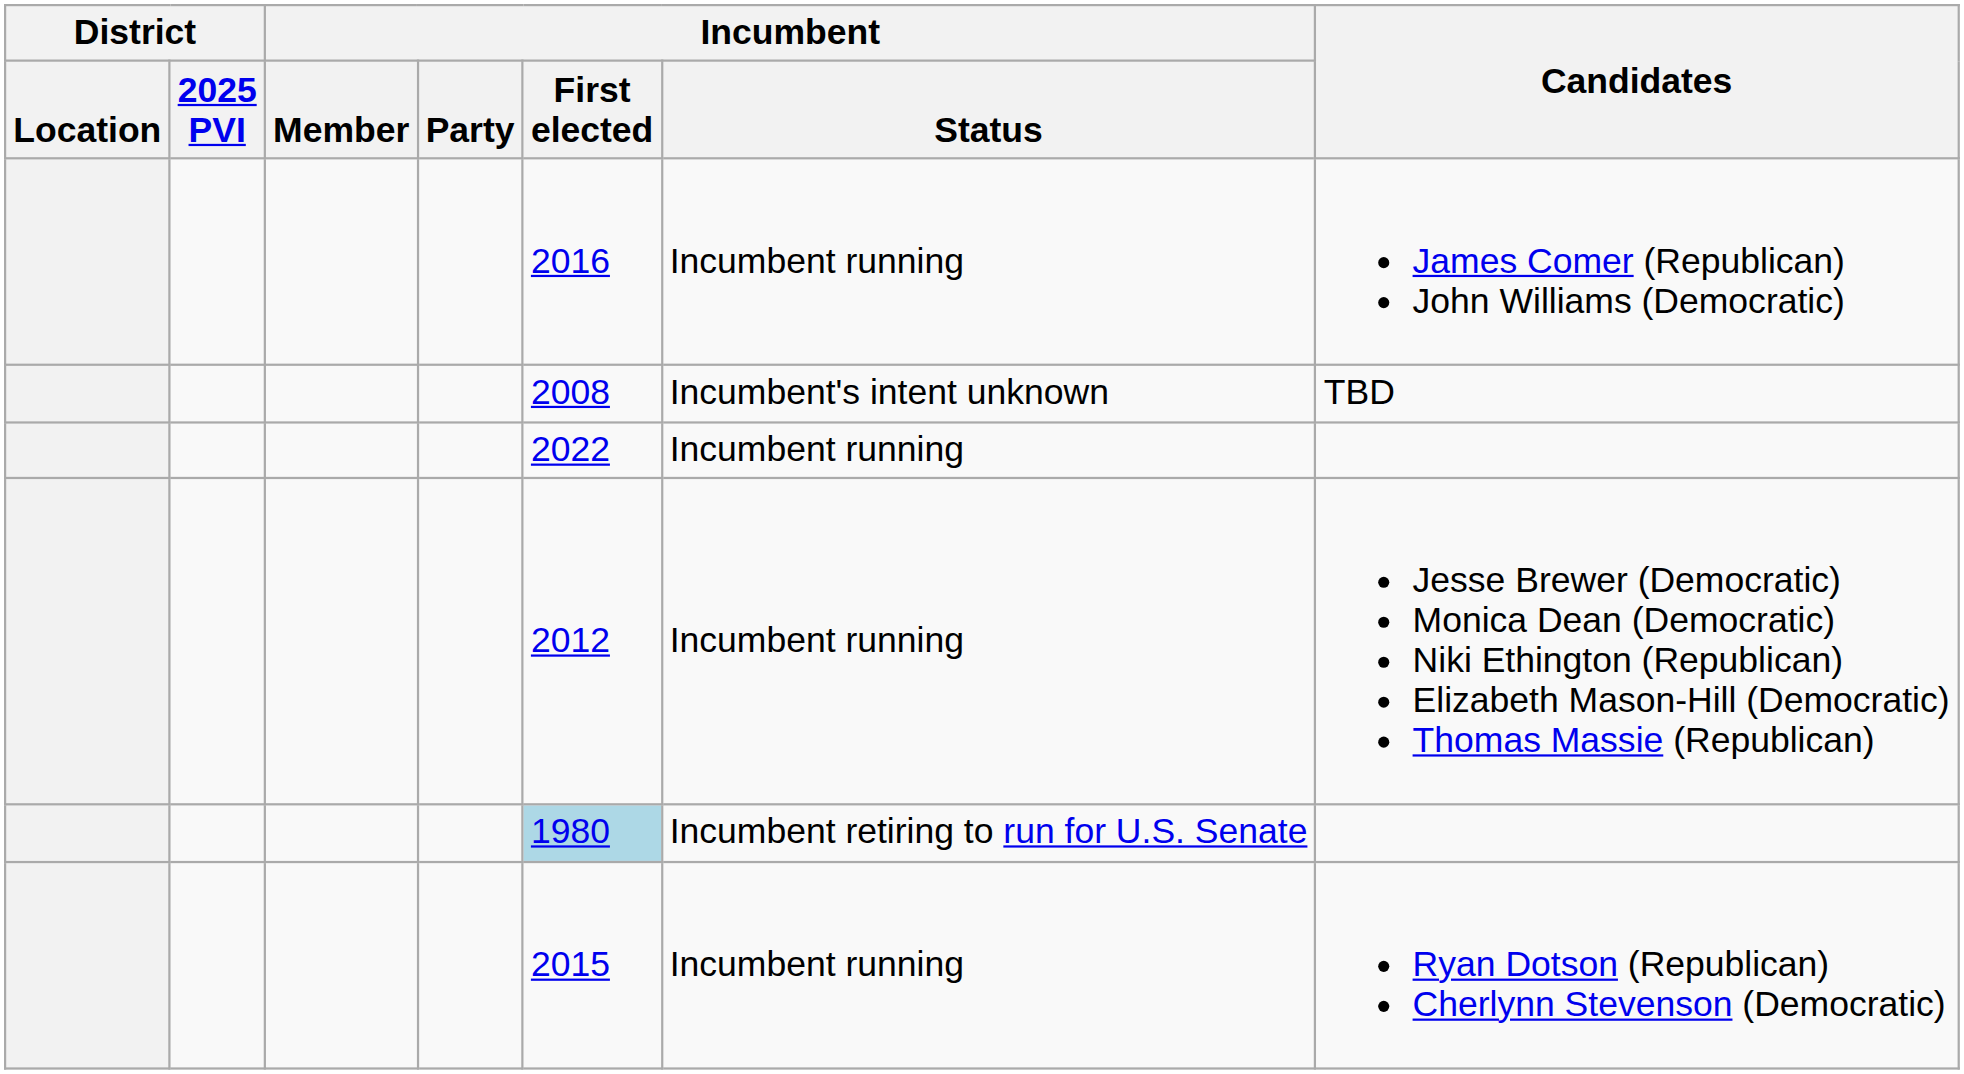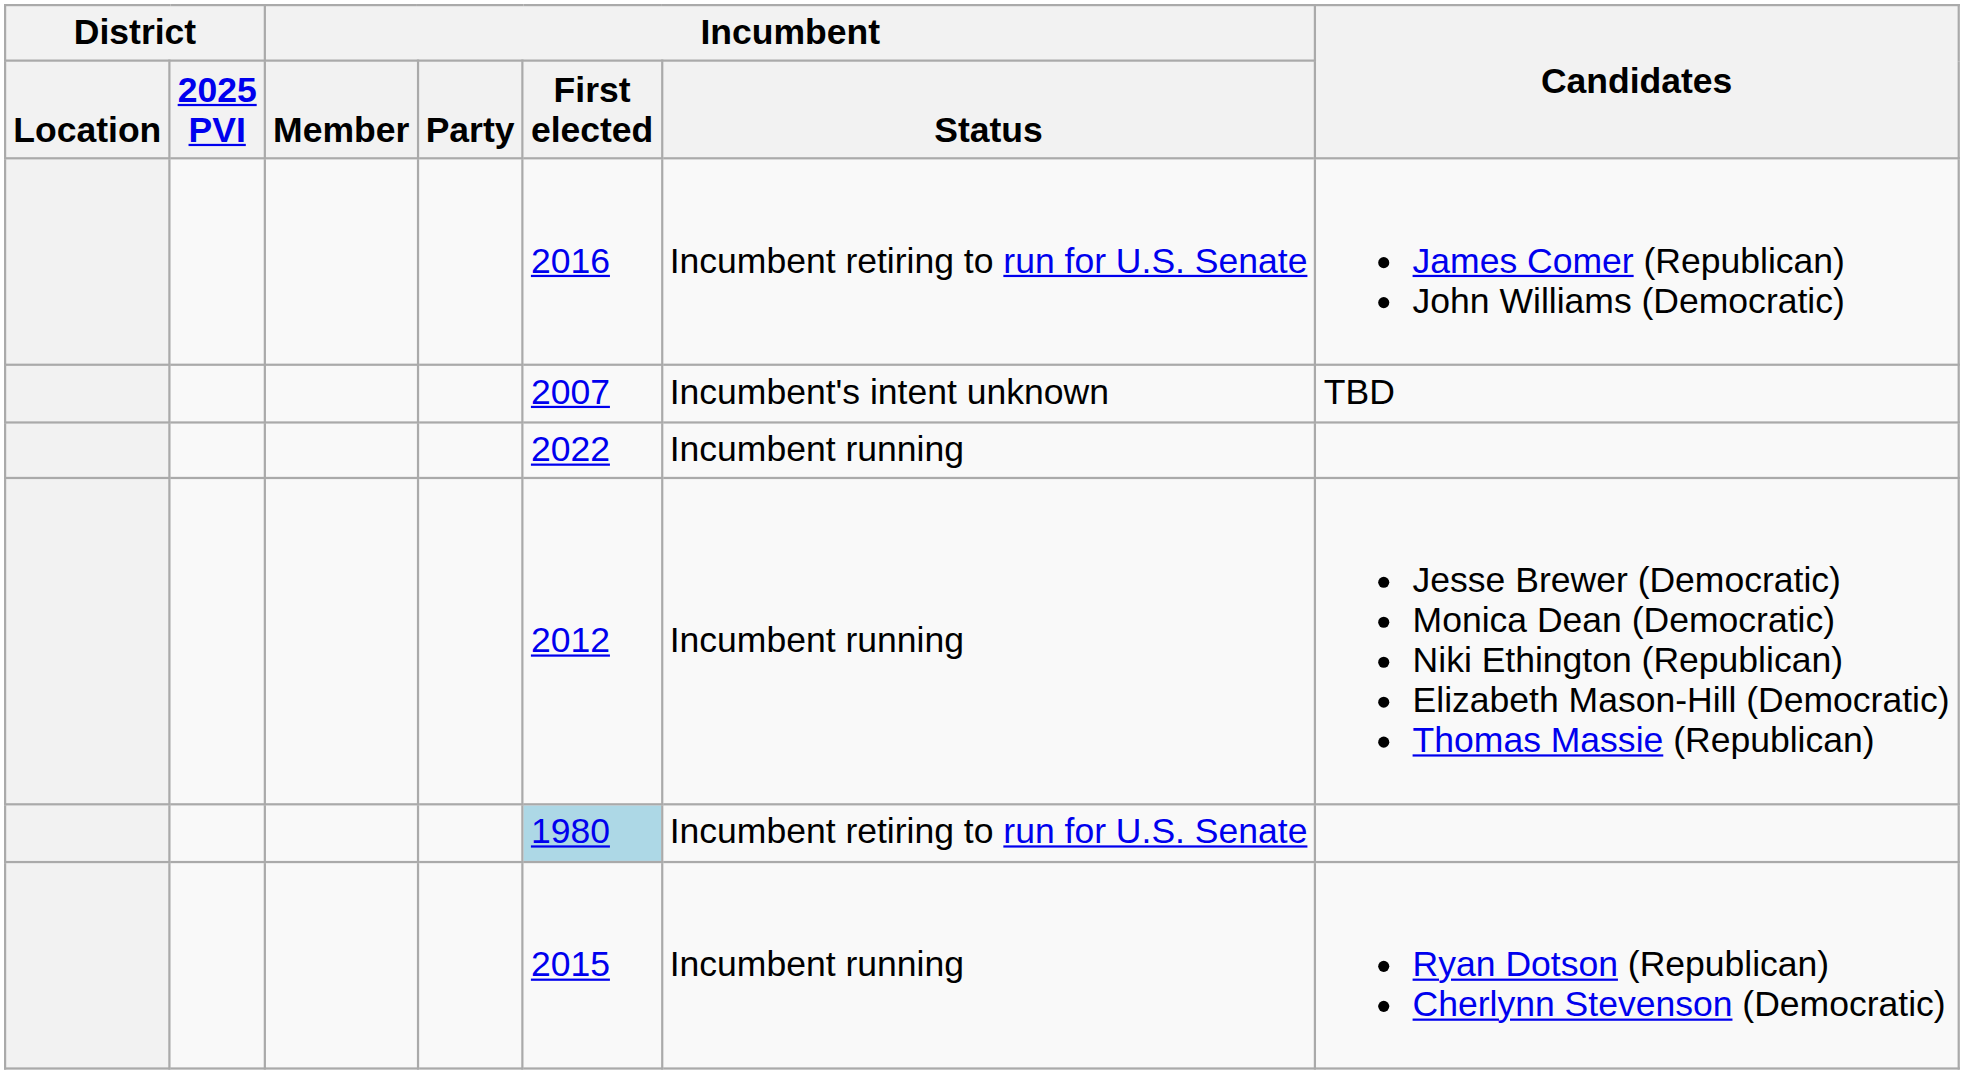(817, 260) Incumbent running -> (989, 260) Incumbent retiring to run for U.S. Senate
(570, 392) 2008 -> (570, 392) 2007
